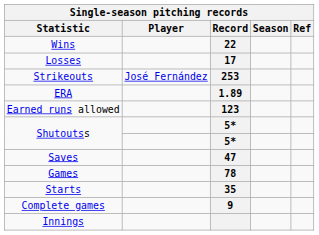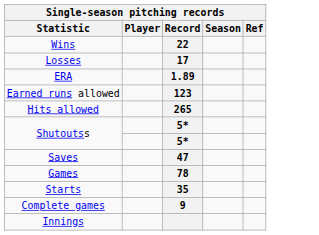- row: (63, 77)
+ row: (63, 109)
